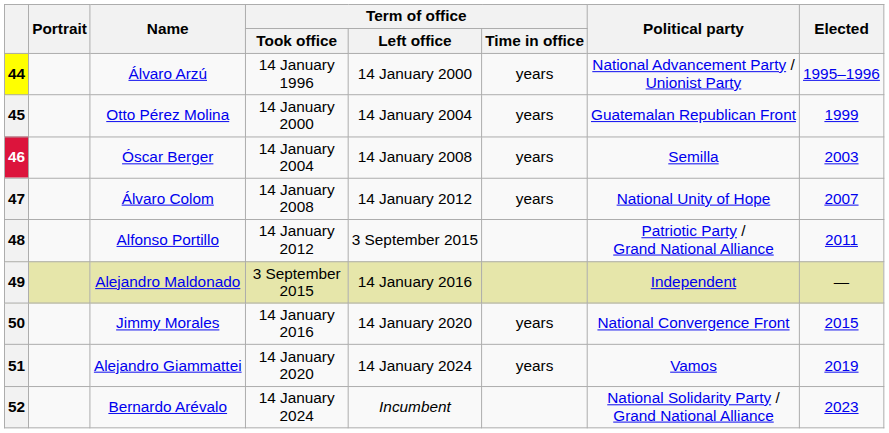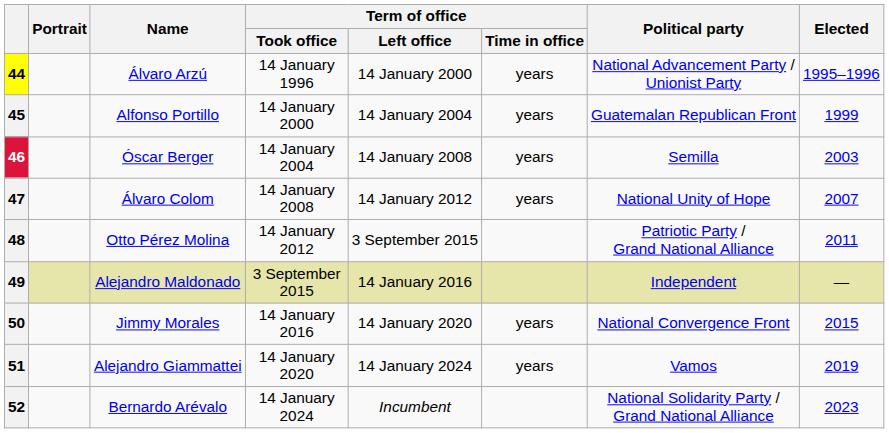(168, 115) Otto Pérez Molina -> (168, 115) Alfonso Portillo
(168, 240) Alfonso Portillo -> (168, 240) Otto Pérez Molina
